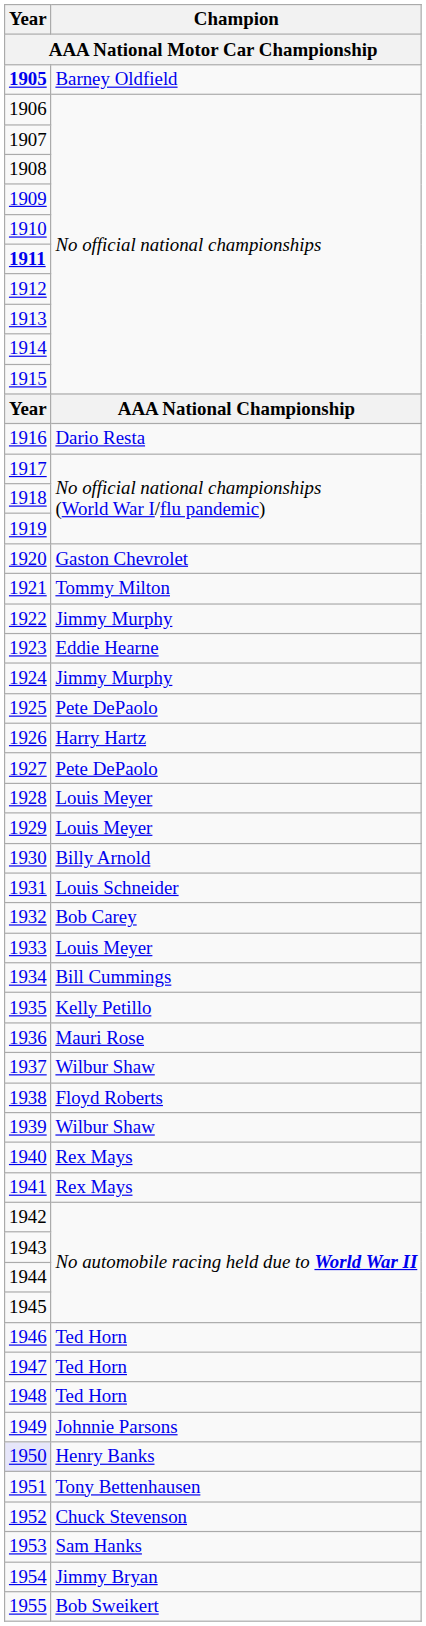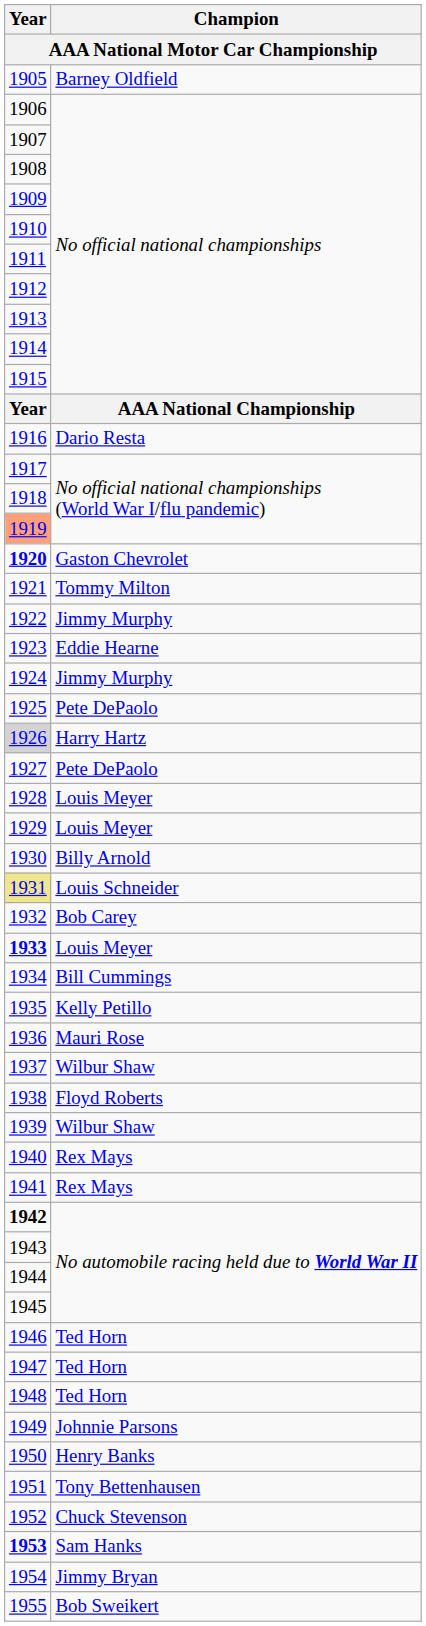(28, 79) bold -> (28, 79) normal
(27, 259) bold -> (27, 259) normal
(28, 528) no background -> (28, 528) lightsalmon background
(28, 558) normal -> (28, 558) bold
(28, 738) no background -> (28, 738) lightgrey background
(28, 887) no background -> (28, 887) khaki background
(28, 947) normal -> (28, 947) bold
(28, 1217) normal -> (28, 1217) bold
(28, 1456) lavender background -> (28, 1456) no background
(28, 1546) normal -> (28, 1546) bold
